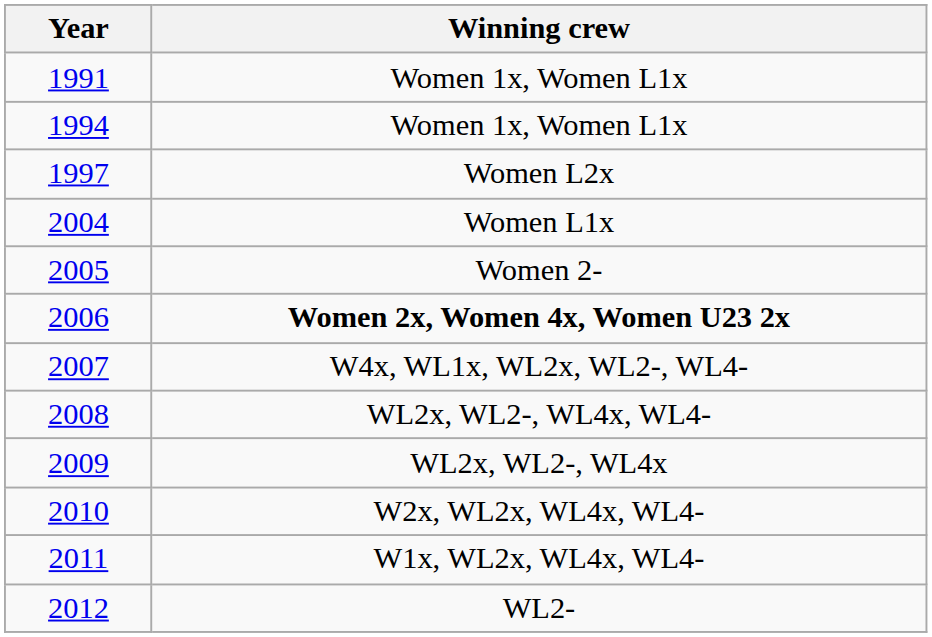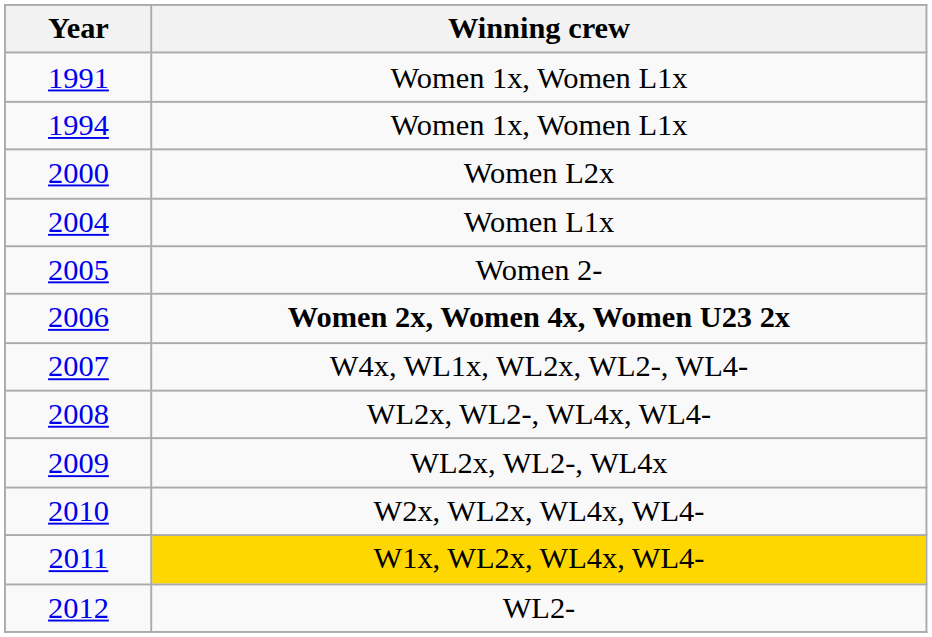(78, 173) 1997 -> (78, 173) 2000
(539, 558) no background -> (539, 558) gold background
